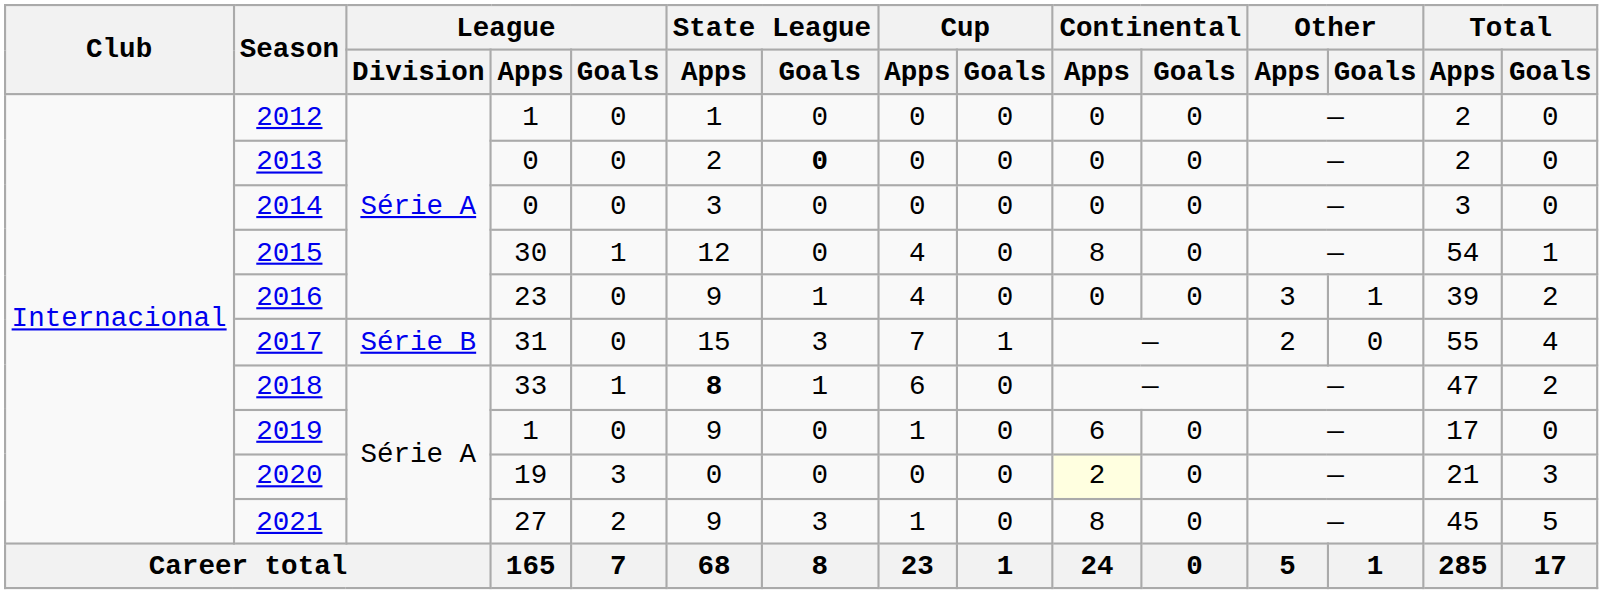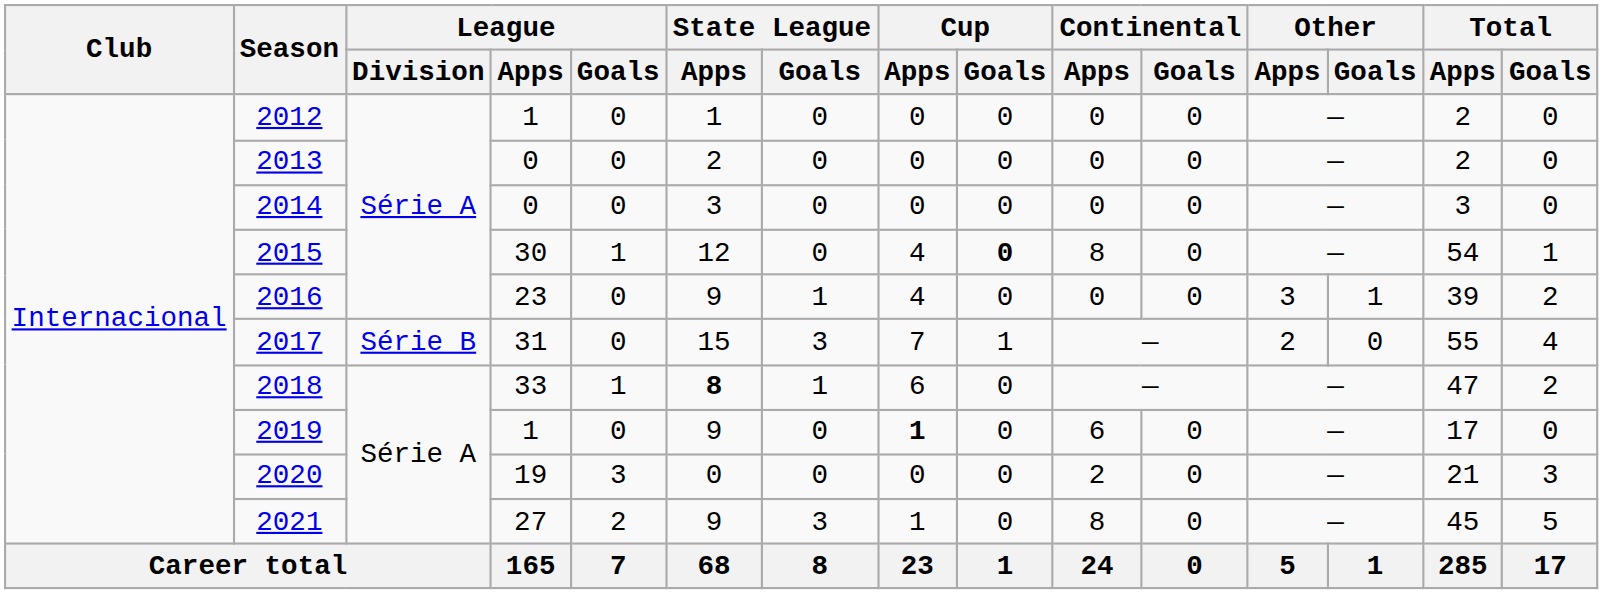(820, 162) bold -> (820, 162) normal
(1005, 252) normal -> (1005, 252) bold
(917, 432) normal -> (917, 432) bold
(1097, 477) lightyellow background -> (1097, 477) no background
